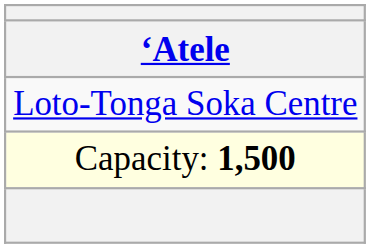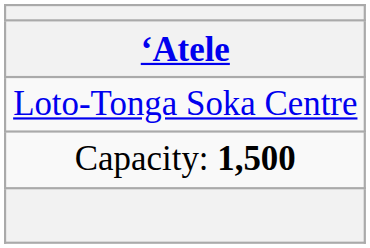(185, 158) lightyellow background -> (185, 158) no background
